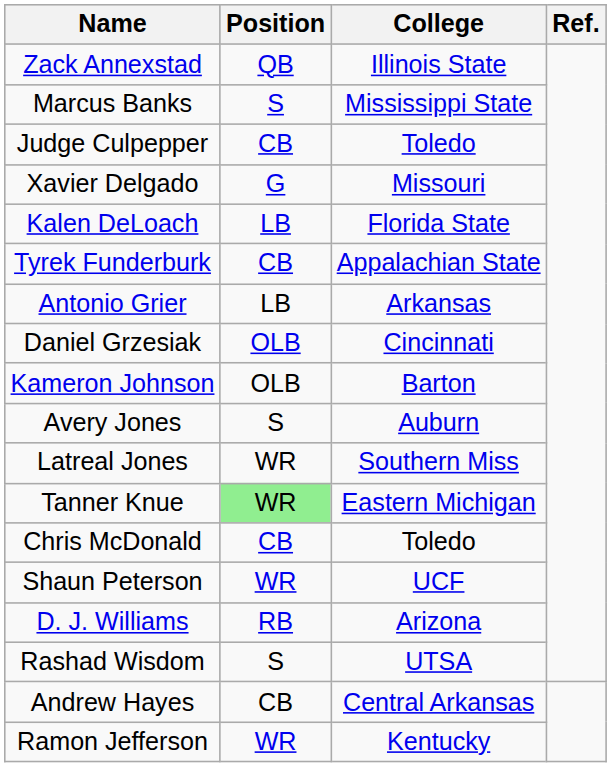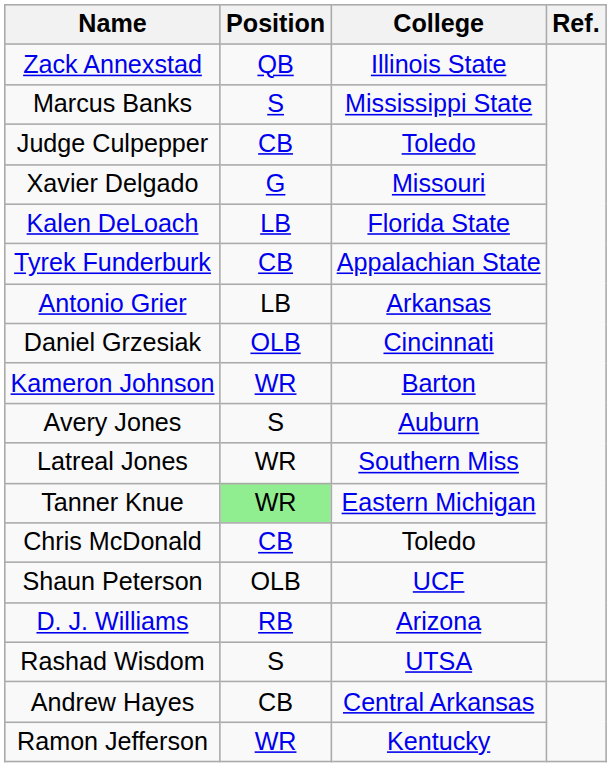(276, 382) OLB -> (276, 382) WR
(276, 582) WR -> (276, 582) OLB
